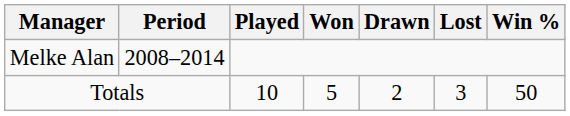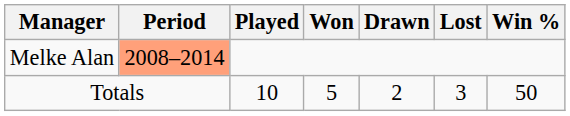(174, 57) no background -> (174, 57) lightsalmon background
